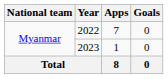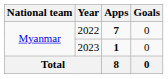(116, 30) normal -> (116, 30) bold
(116, 47) normal -> (116, 47) bold
